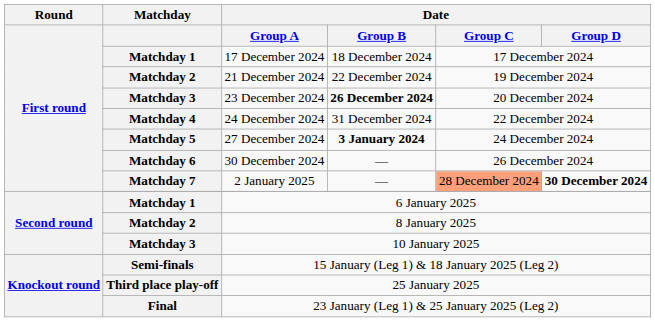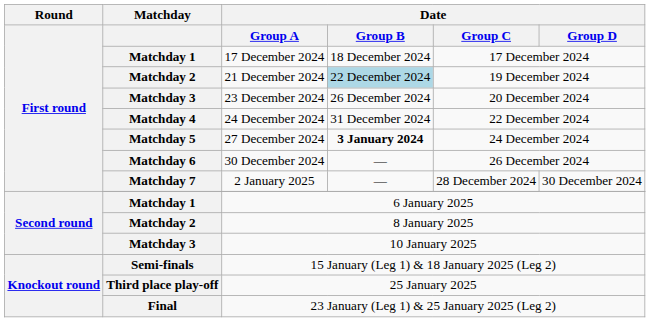(382, 77) no background -> (380, 77) lightblue background
(382, 98) bold -> (380, 98) normal
(489, 181) lightsalmon background -> (486, 181) no background
(596, 181) bold -> (592, 181) normal
